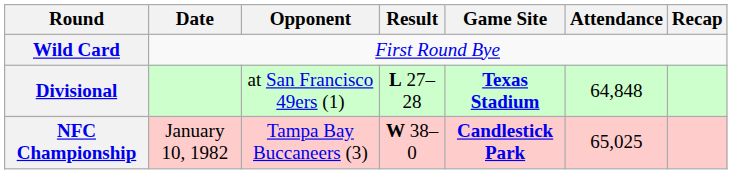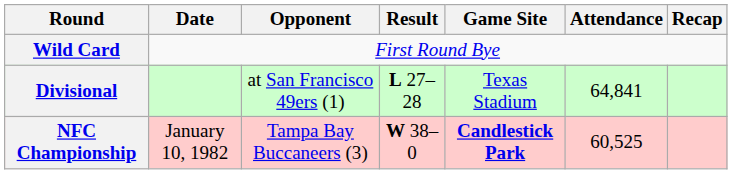(505, 90) bold -> (505, 90) normal
(616, 90) 64,848 -> (616, 90) 64,841
(616, 142) 65,025 -> (616, 142) 60,525
